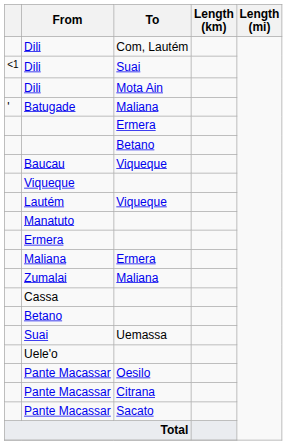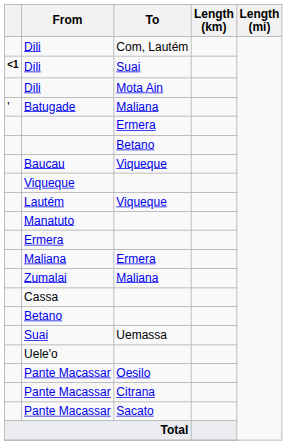(13, 64) normal -> (13, 67) bold
